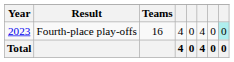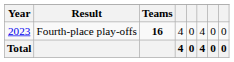(157, 31) normal -> (157, 31) bold
(224, 31) paleturquoise background -> (224, 31) no background
